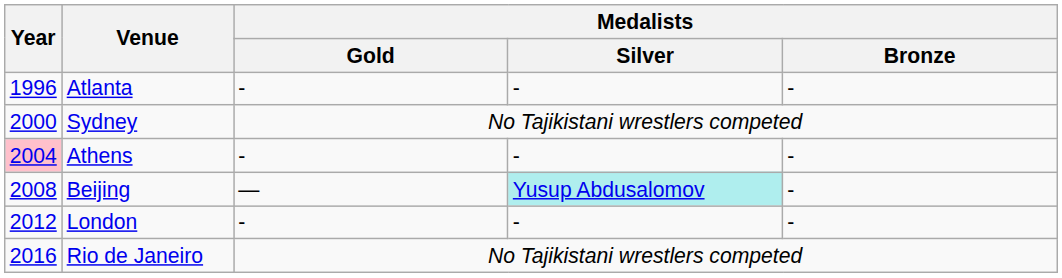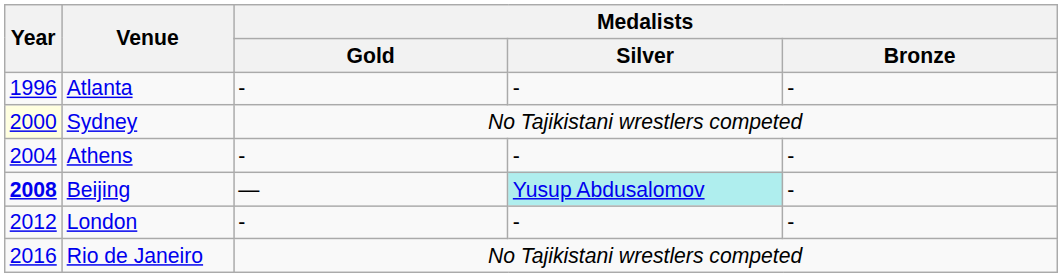(33, 122) no background -> (33, 122) lightyellow background
(33, 156) pink background -> (33, 156) no background
(33, 189) normal -> (33, 189) bold
